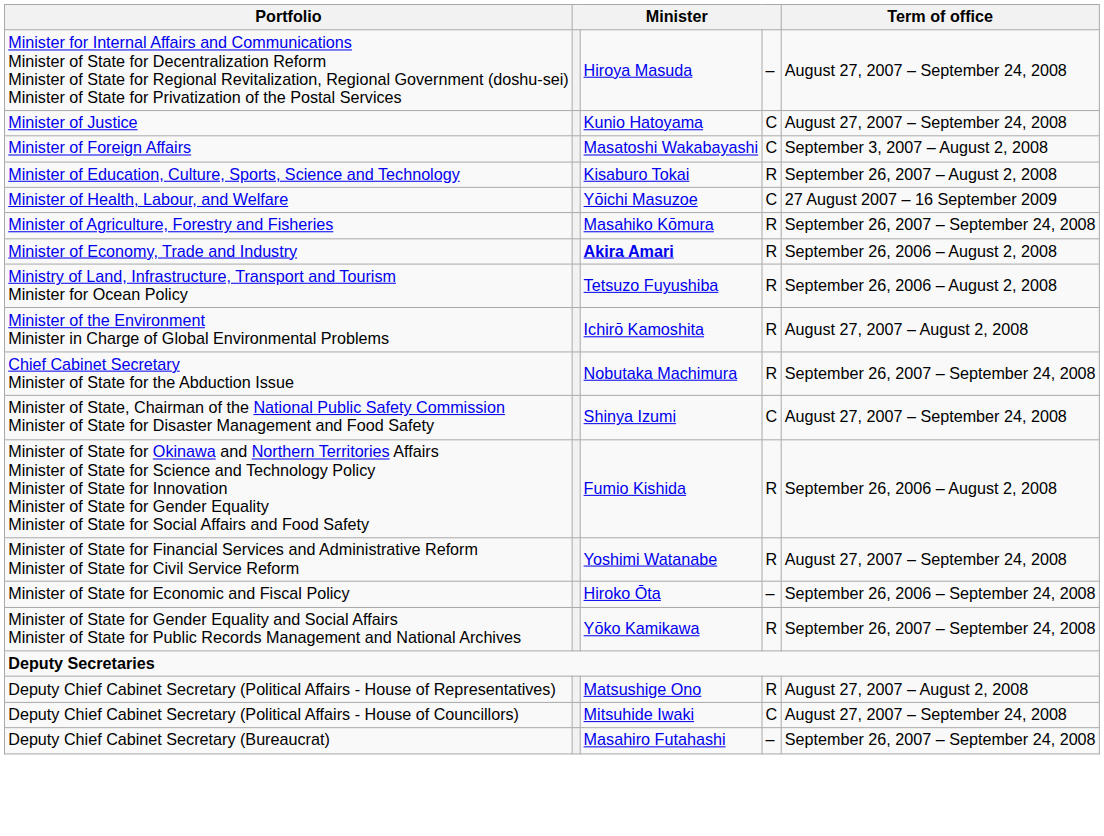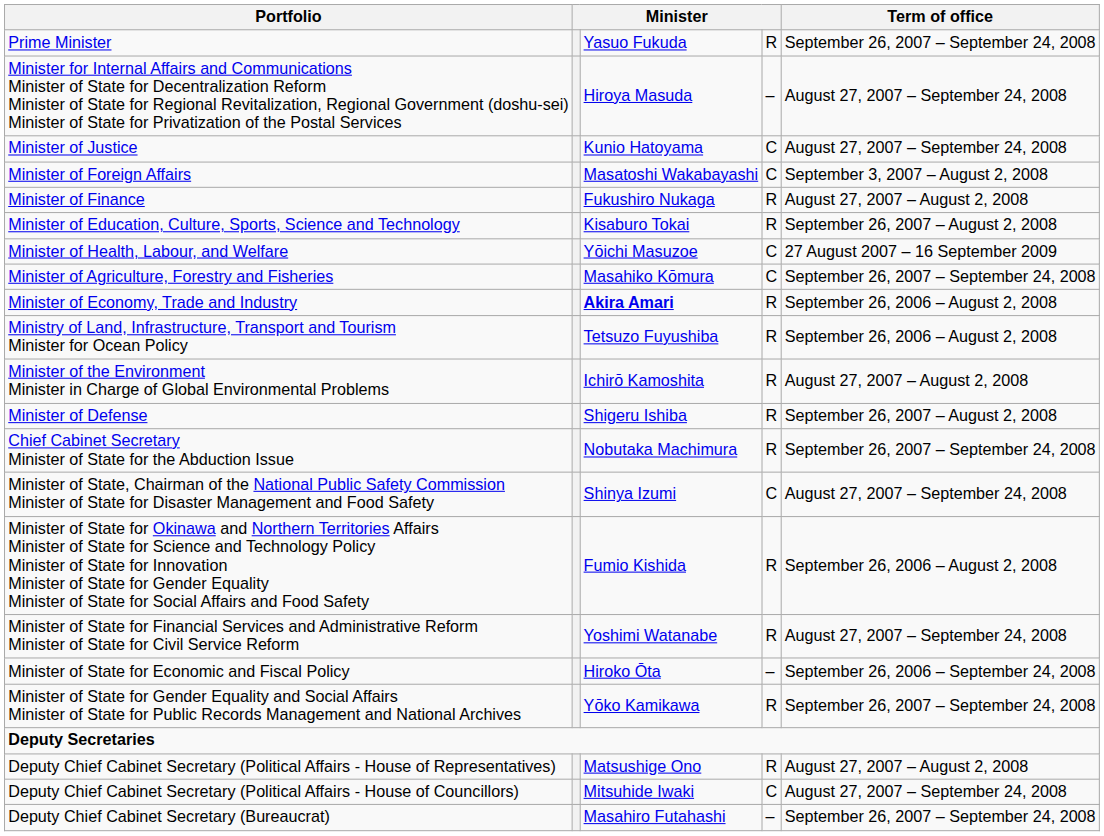+ row: (60, 42)
+ row: (76, 199)
(771, 225) R -> (771, 276) C
+ row: (78, 415)
